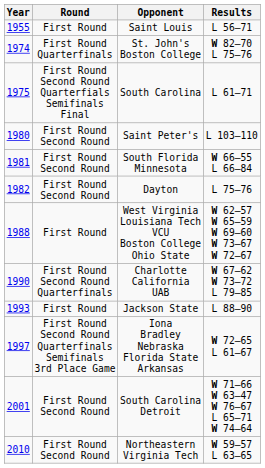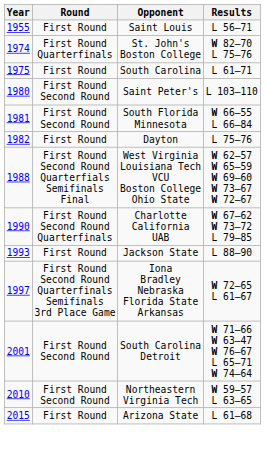(75, 93) First Round Second Round Quarterfials Semifinals Final -> (75, 70) First Round
(75, 190) First Round Second Round -> (75, 140) First Round
(75, 233) First Round -> (75, 177) First Round Second Round Quarterfials Semifinals Final
+ row: (161, 416)
